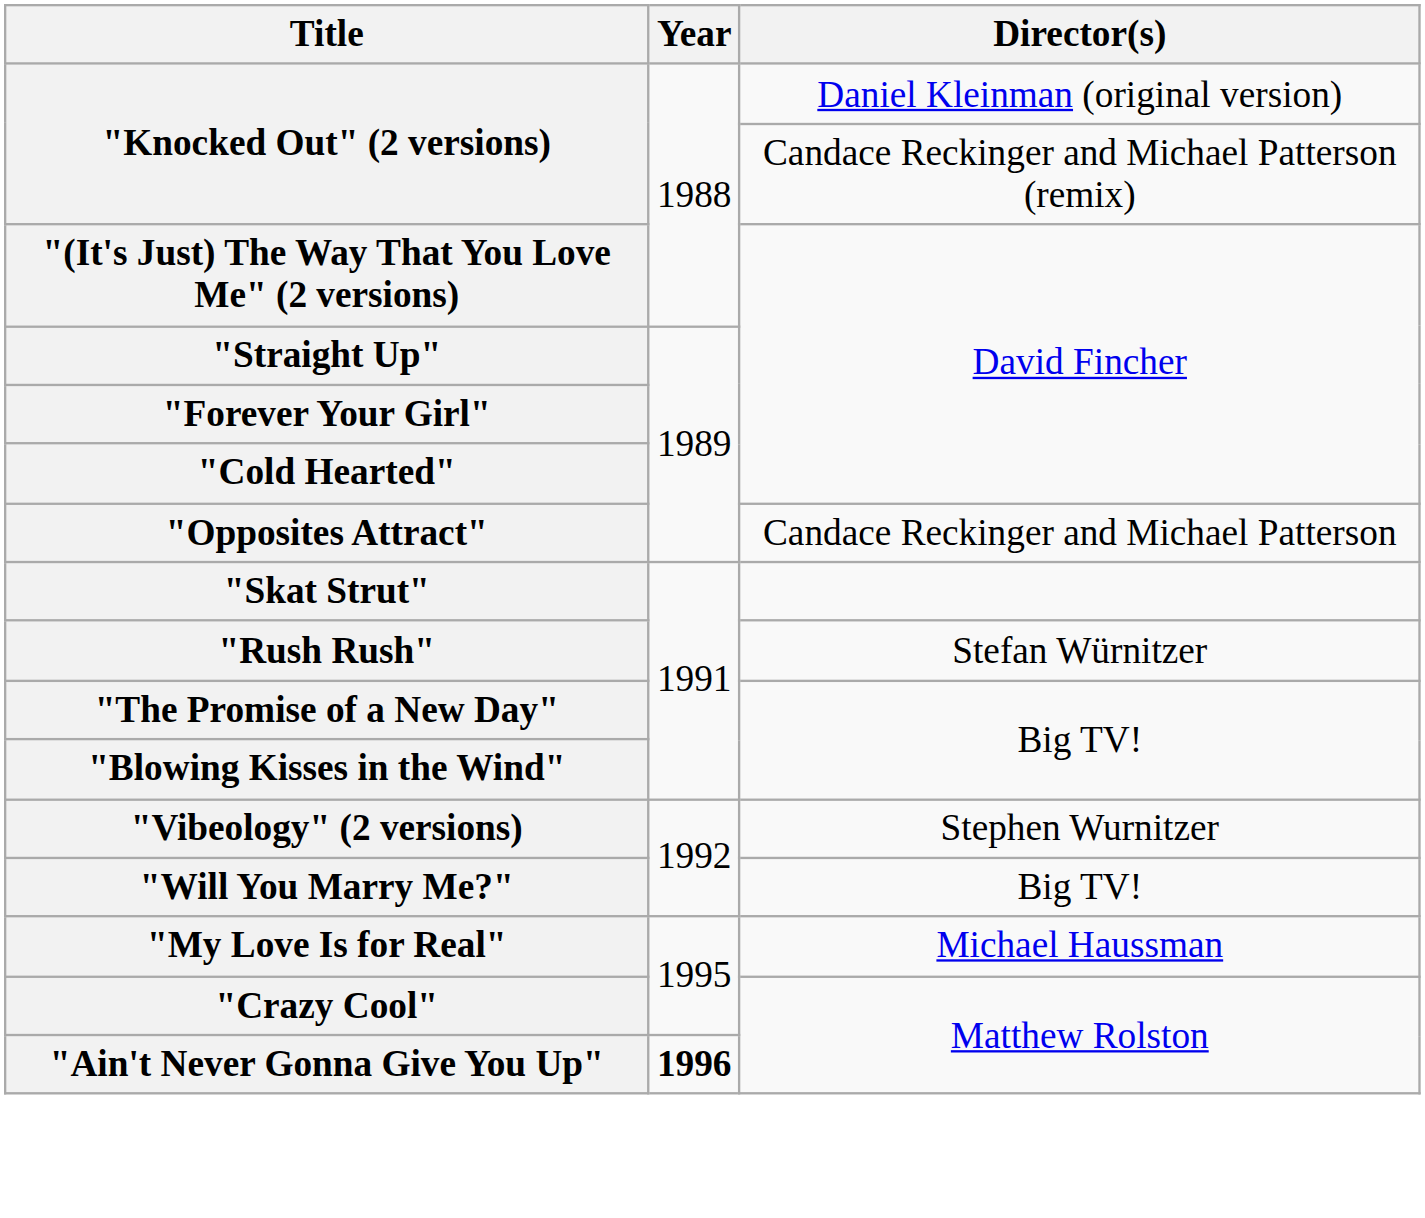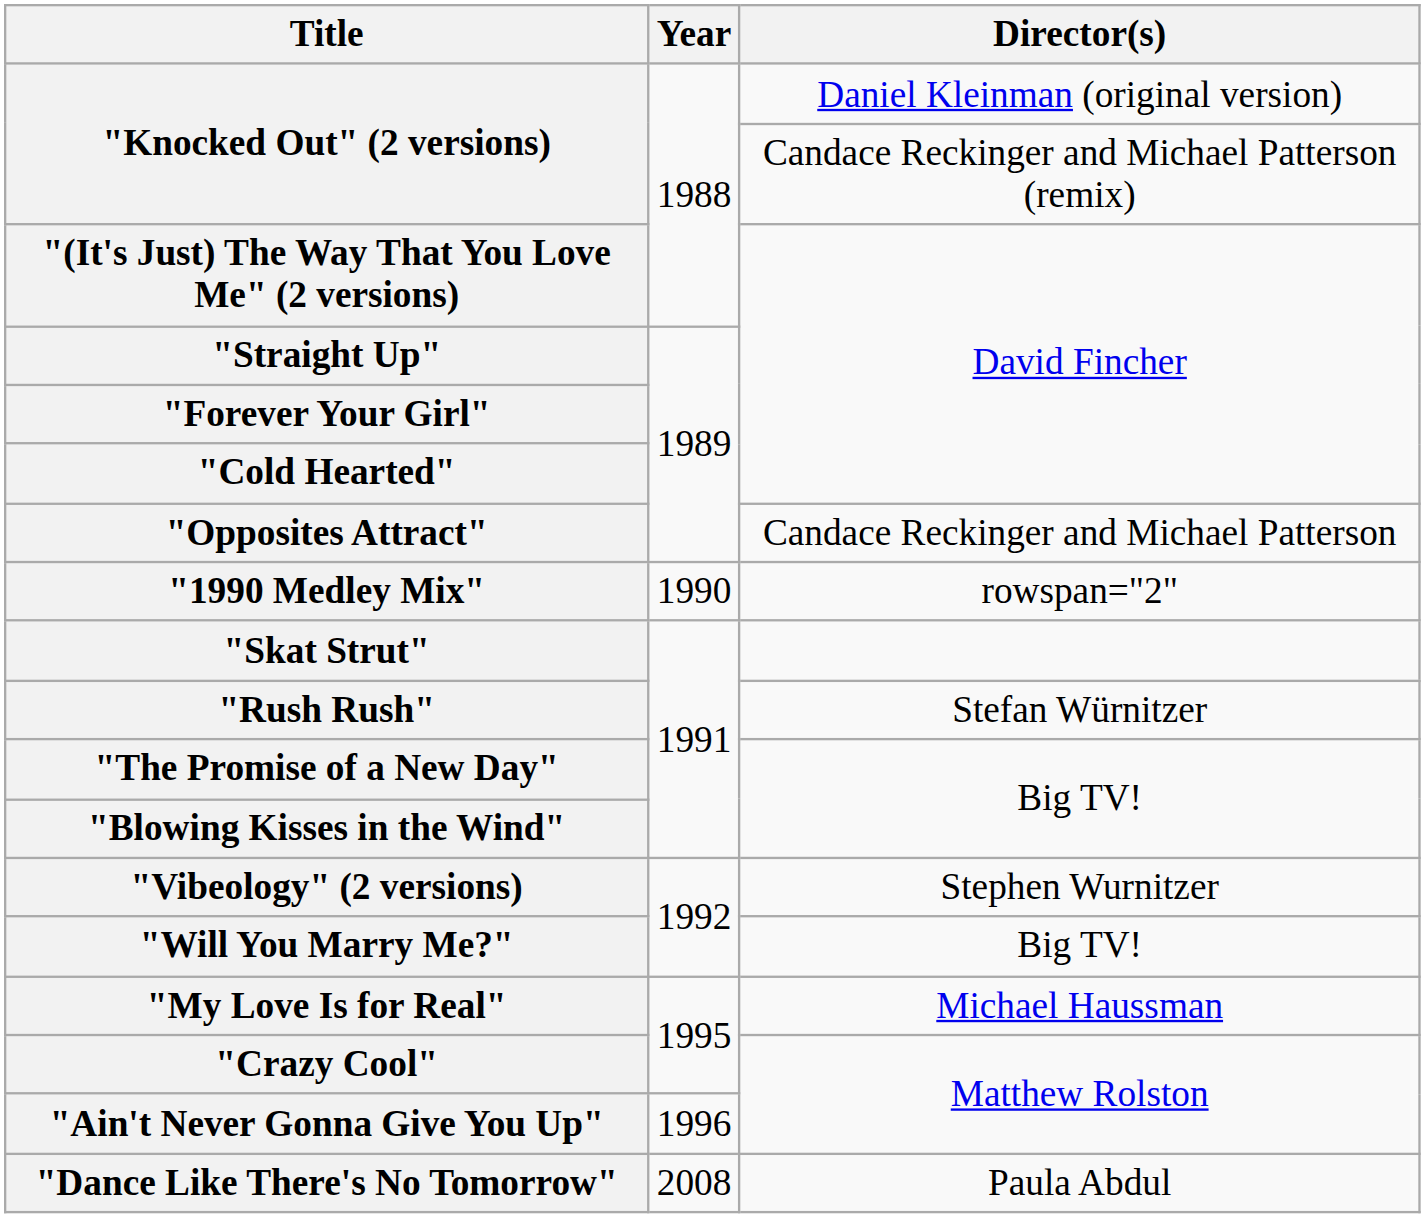+ row: (327, 590)
(694, 1063) bold -> (694, 1123) normal
+ row: (327, 1182)
